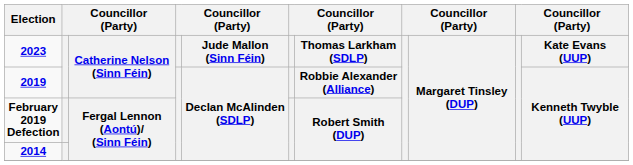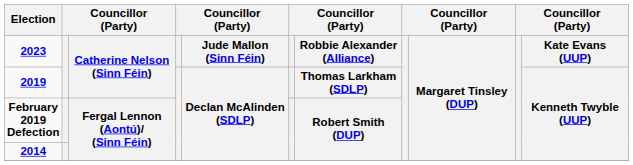(348, 51) Thomas Larkham (SDLP) -> (348, 51) Robbie Alexander (Alliance)
(348, 82) Robbie Alexander (Alliance) -> (348, 82) Thomas Larkham (SDLP)
